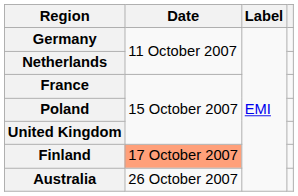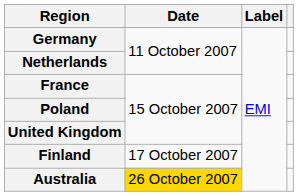(183, 156) lightsalmon background -> (183, 156) no background
(183, 179) no background -> (183, 179) gold background
